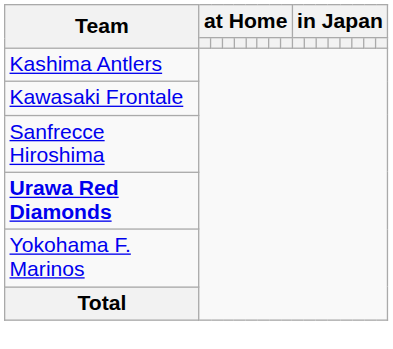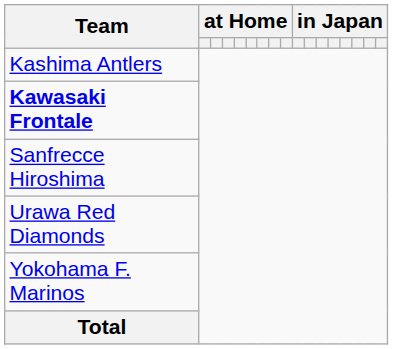(96, 97) normal -> (58, 109) bold
(64, 200) bold -> (62, 224) normal
